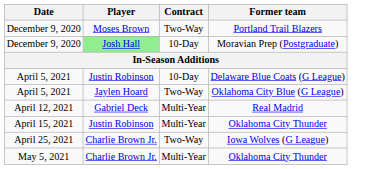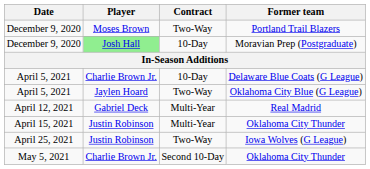(121, 76) Justin Robinson -> (121, 76) Charlie Brown Jr.
(121, 140) Charlie Brown Jr. -> (121, 140) Justin Robinson
(184, 156) Multi-Year -> (193, 156) Second 10-Day
